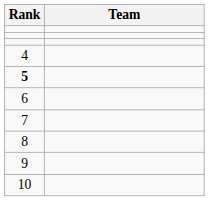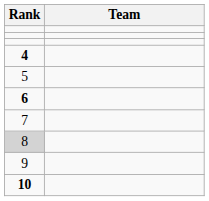(25, 55) normal -> (25, 55) bold
(25, 77) bold -> (25, 77) normal
(25, 98) normal -> (25, 98) bold
(25, 141) no background -> (25, 141) lightgrey background
(25, 185) normal -> (25, 185) bold
